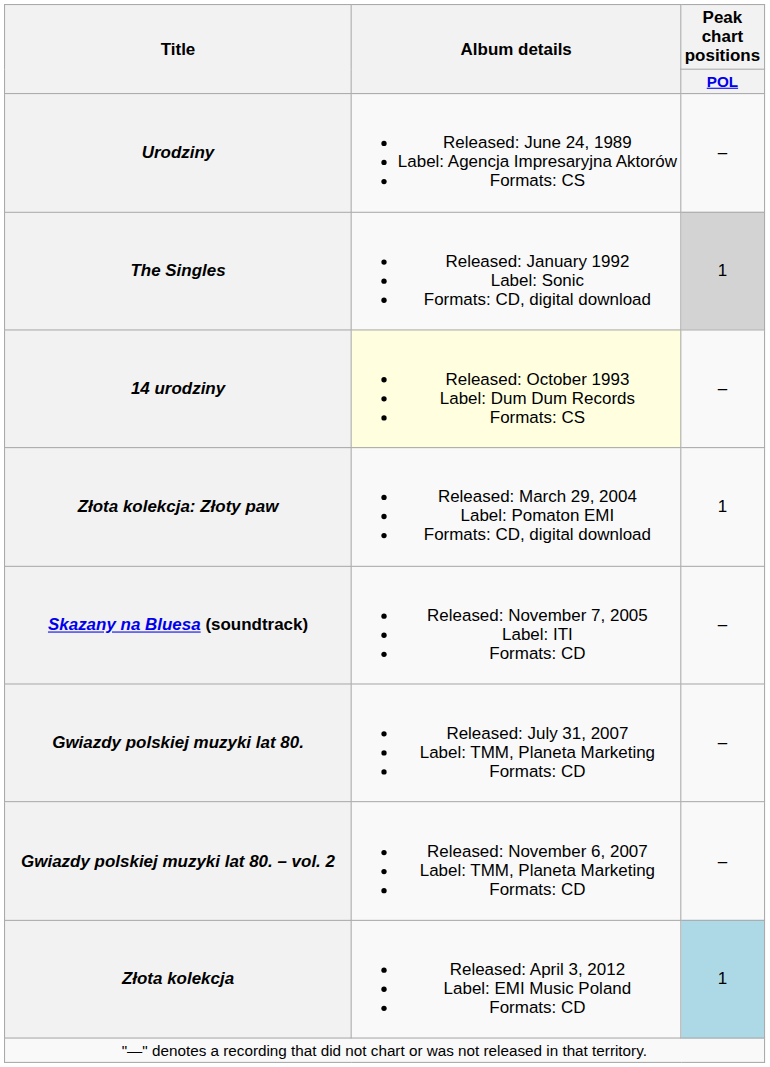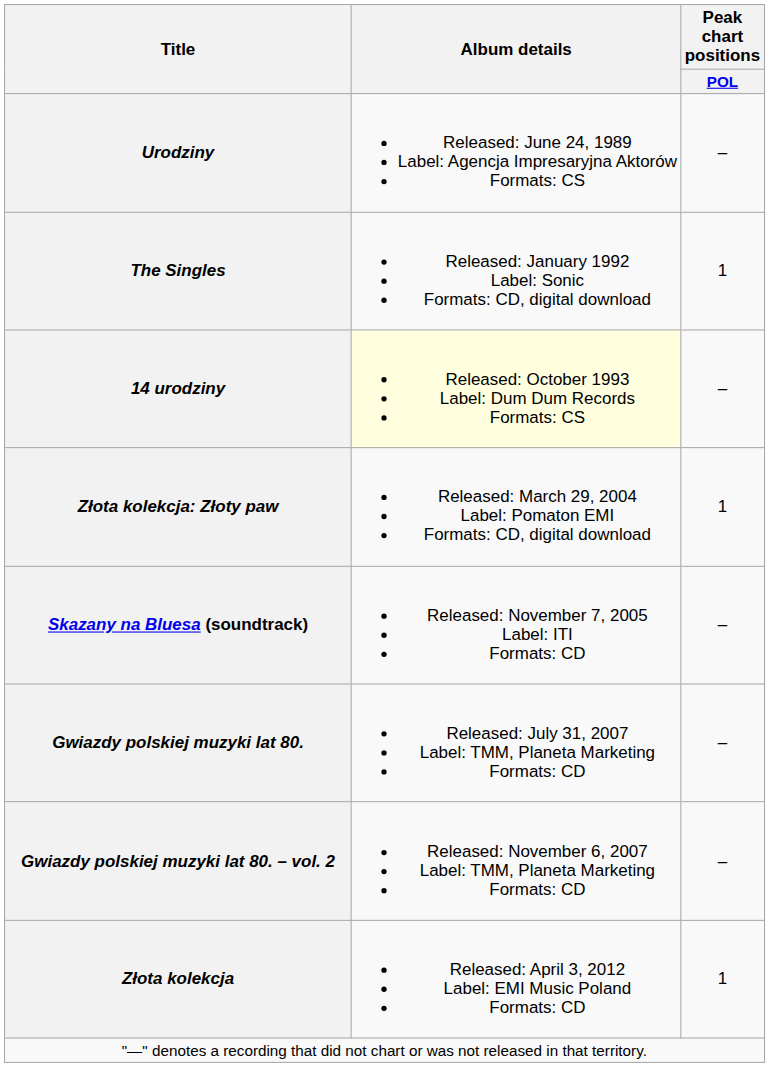(722, 270) lightgrey background -> (722, 270) no background
(722, 979) lightblue background -> (722, 979) no background
